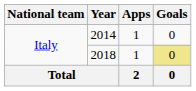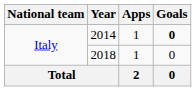(172, 34) normal -> (172, 34) bold
(172, 55) khaki background -> (172, 55) no background
